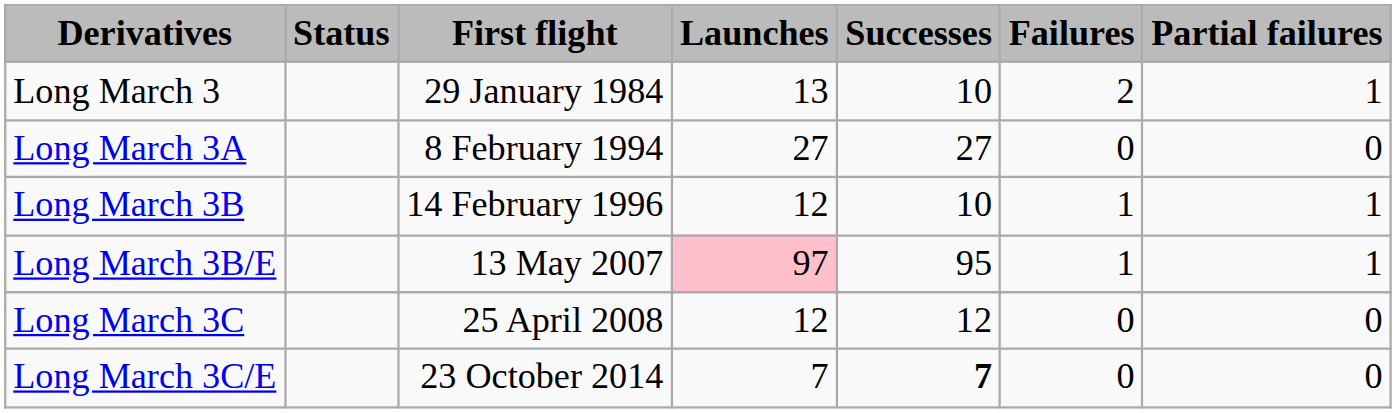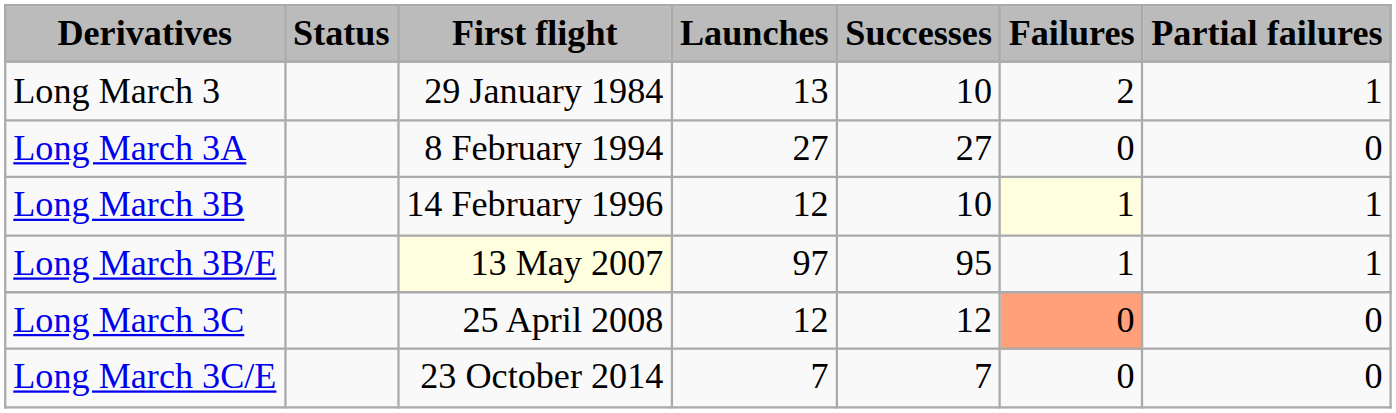(1126, 205) no background -> (1126, 205) lightyellow background
(567, 262) no background -> (567, 262) lightyellow background
(811, 262) pink background -> (811, 262) no background
(1126, 319) no background -> (1126, 319) lightsalmon background
(983, 377) bold -> (983, 377) normal
